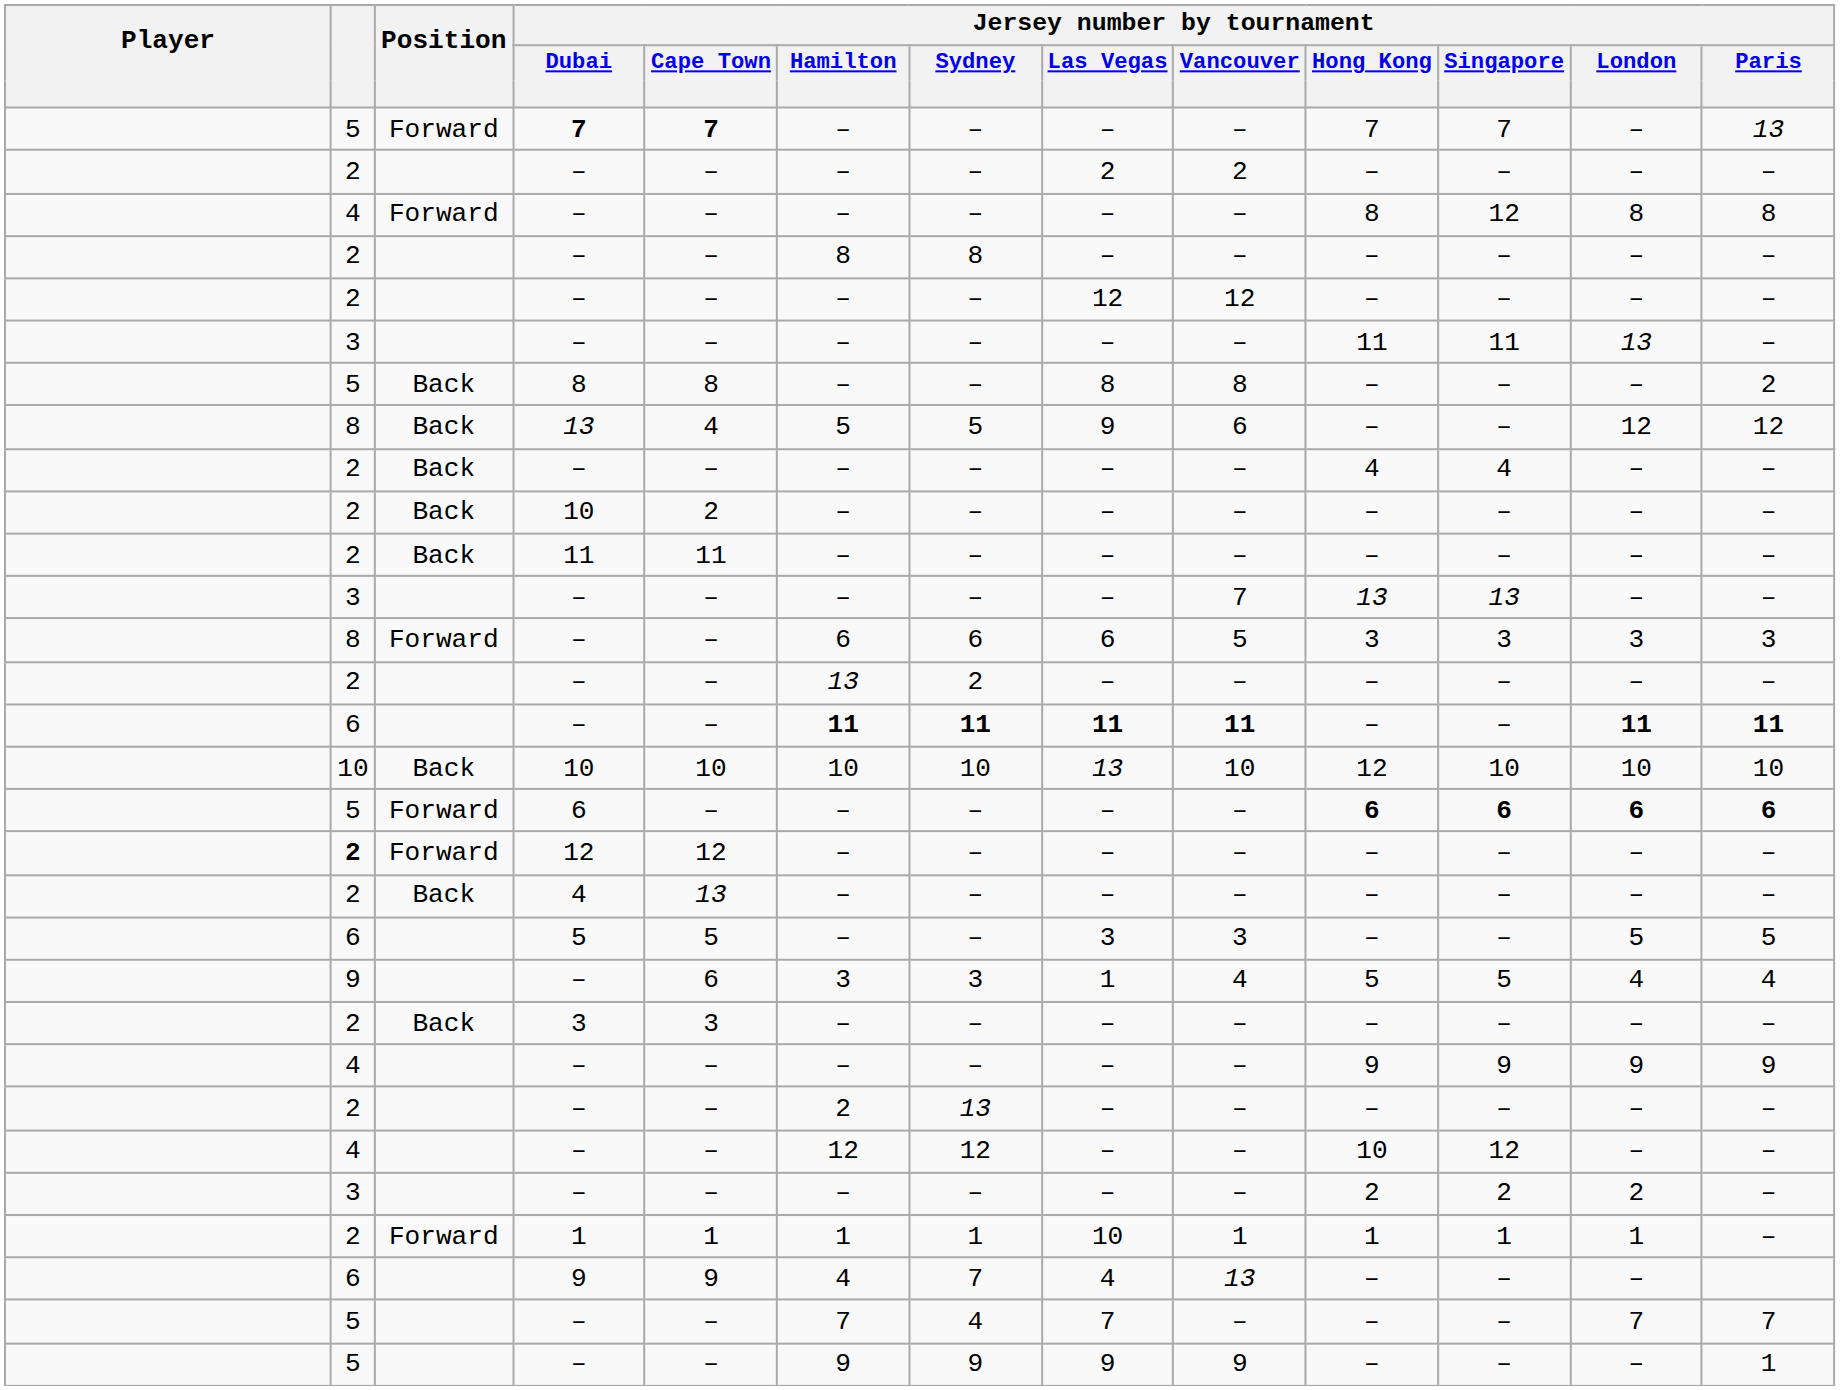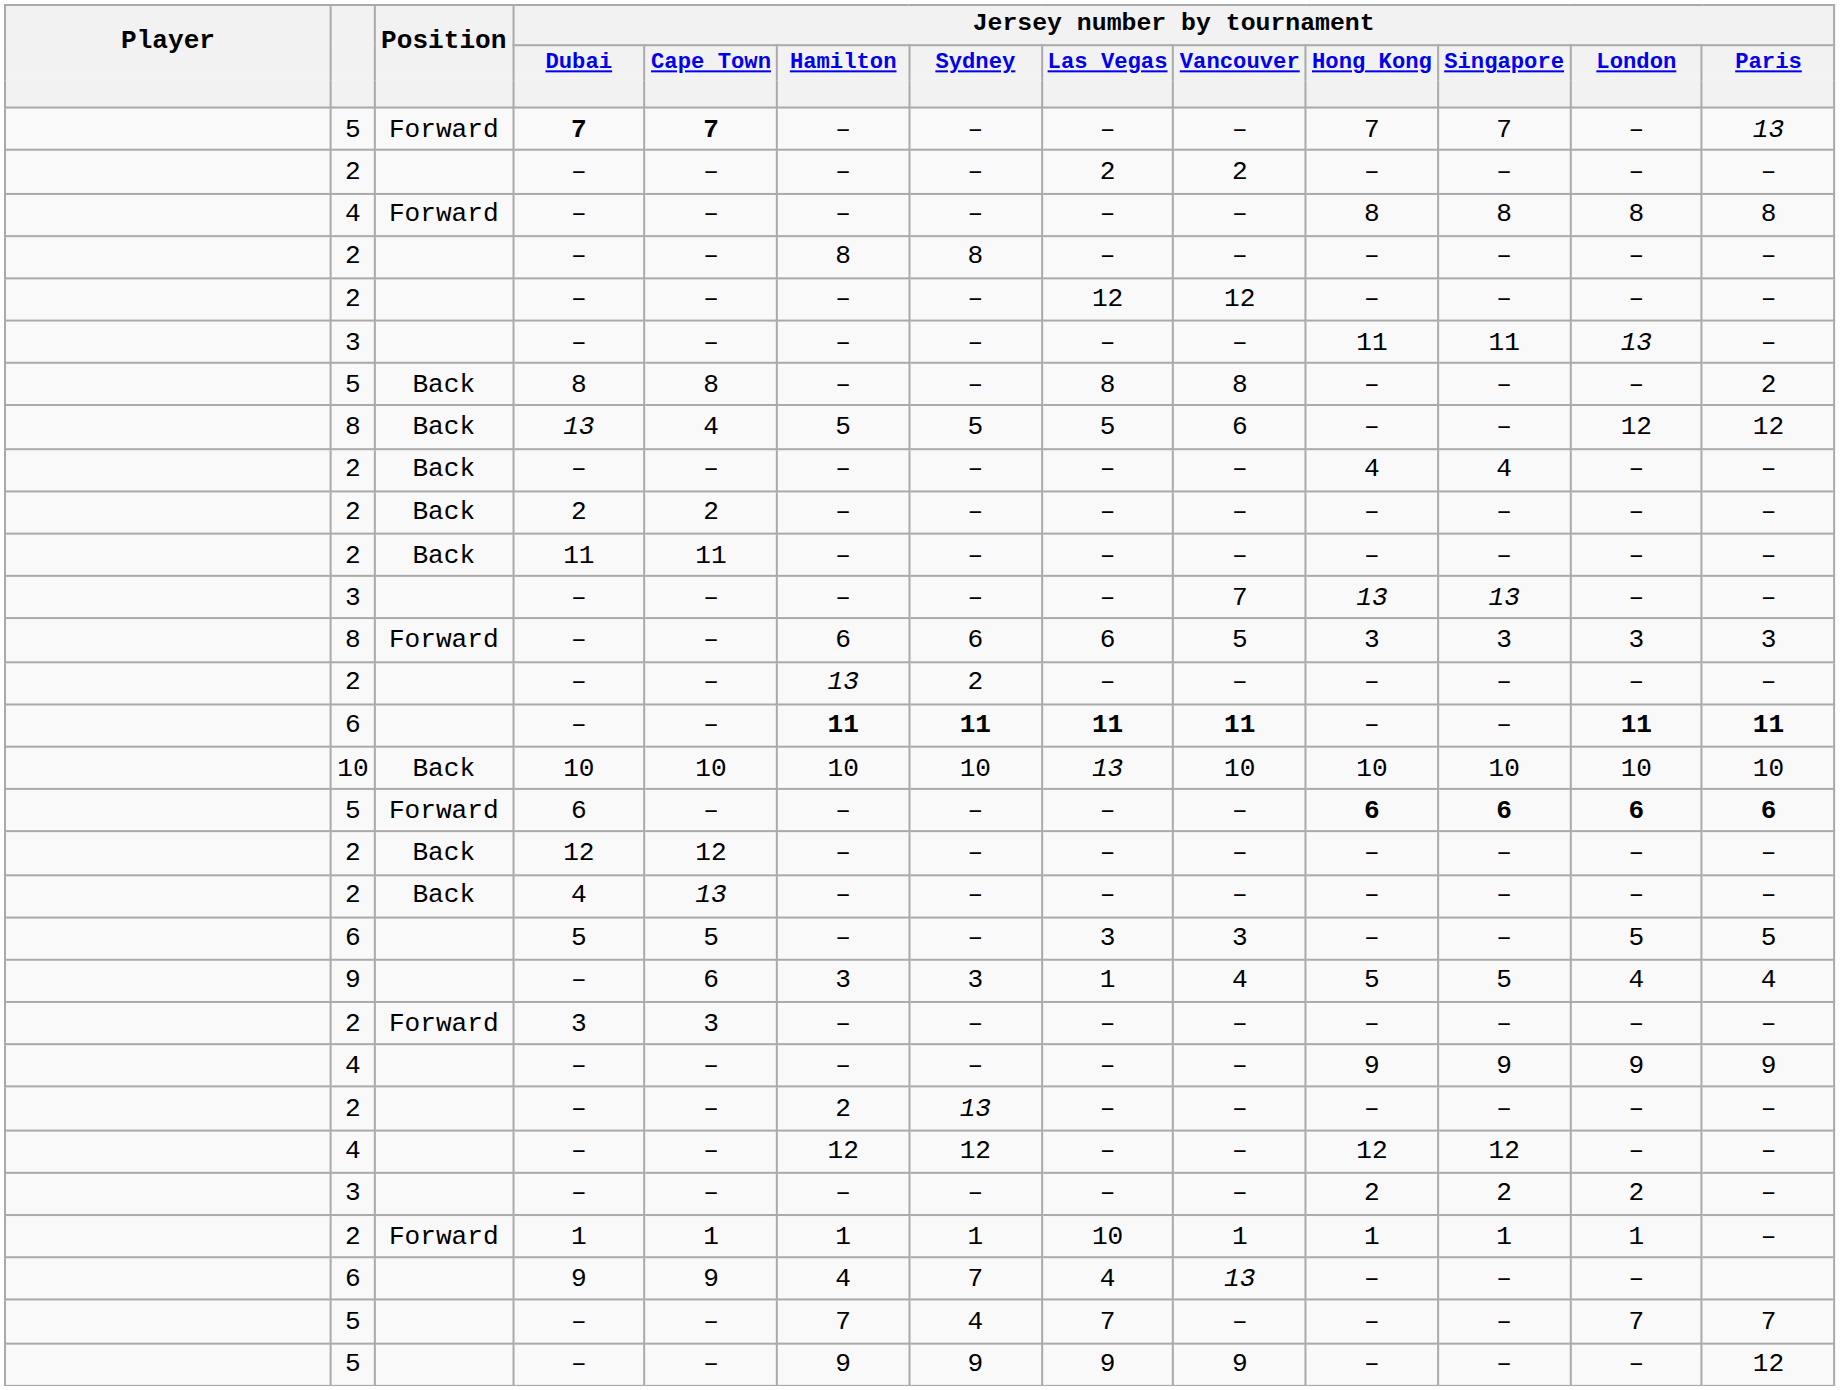(1504, 214) 12 -> (1504, 214) 8
(1108, 427) 9 -> (1108, 427) 5
(579, 512) 10 -> (579, 512) 2
(1372, 768) 12 -> (1372, 768) 10
(353, 853) bold -> (353, 853) normal
(444, 853) Forward -> (444, 853) Back
(444, 1023) Back -> (444, 1023) Forward
(1372, 1151) 10 -> (1372, 1151) 12
(1768, 1364) 1 -> (1769, 1364) 12
